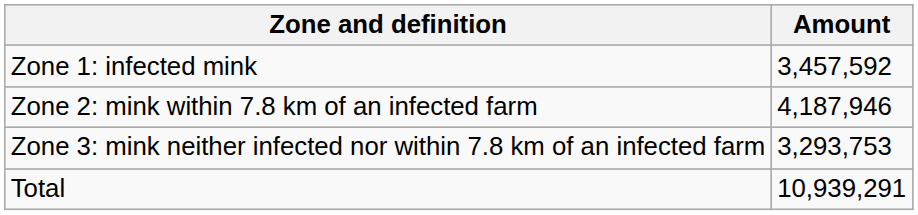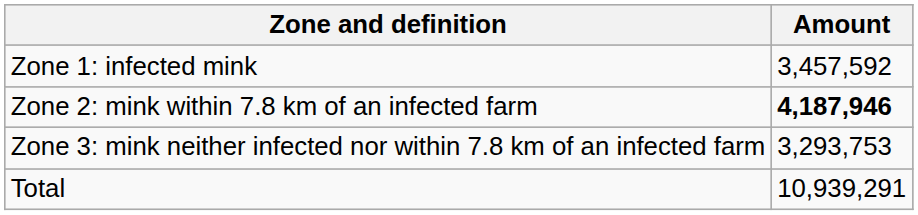(835, 106) normal -> (835, 106) bold
